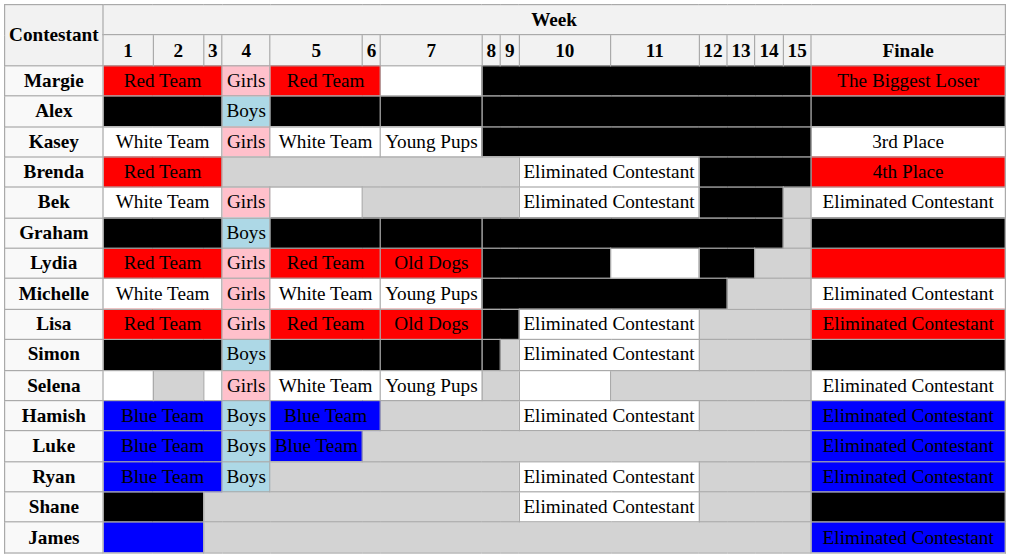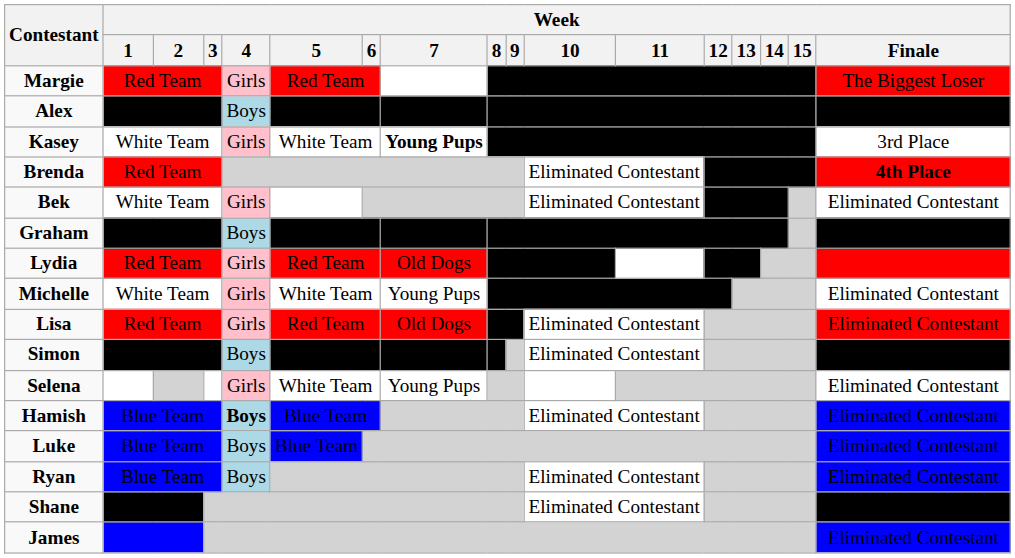(431, 141) normal -> (434, 141) bold
(908, 171) normal -> (913, 171) bold
(908, 232) bold -> (913, 232) normal
(246, 415) normal -> (246, 415) bold
